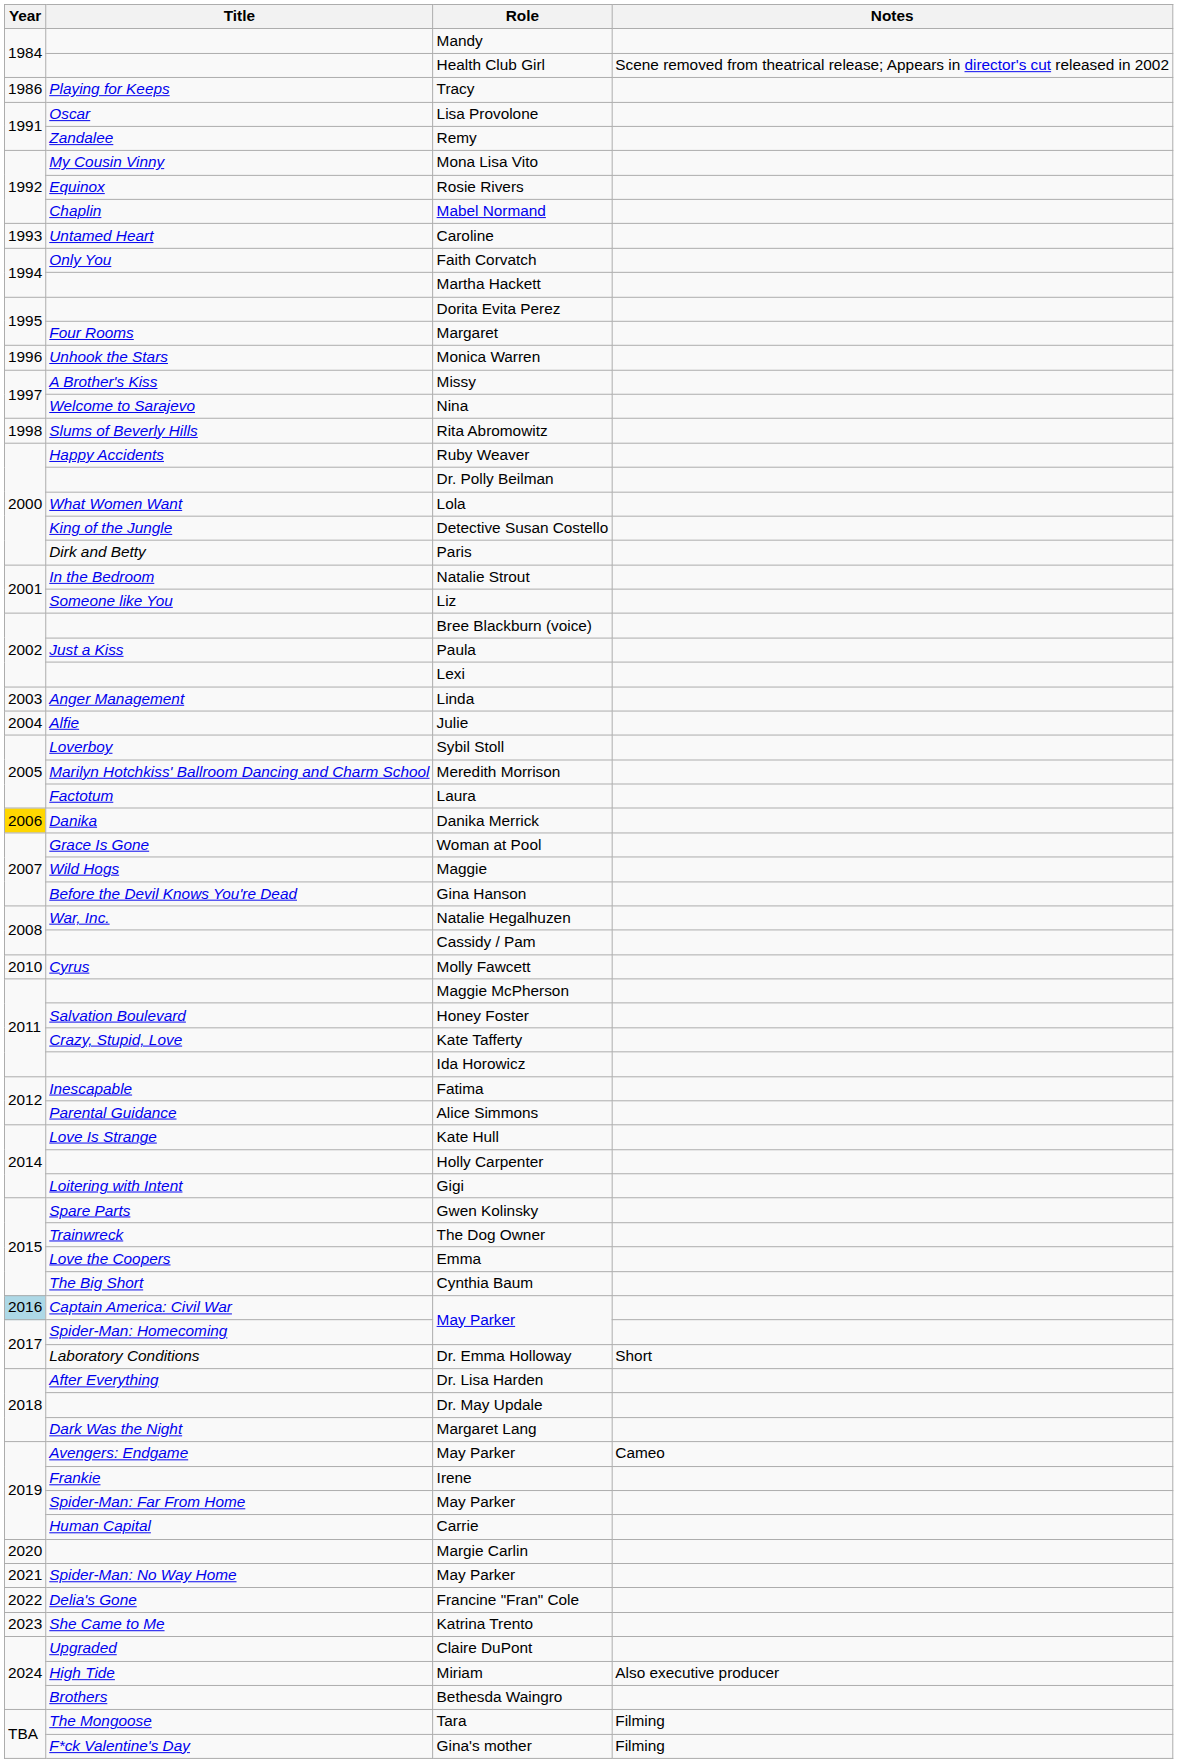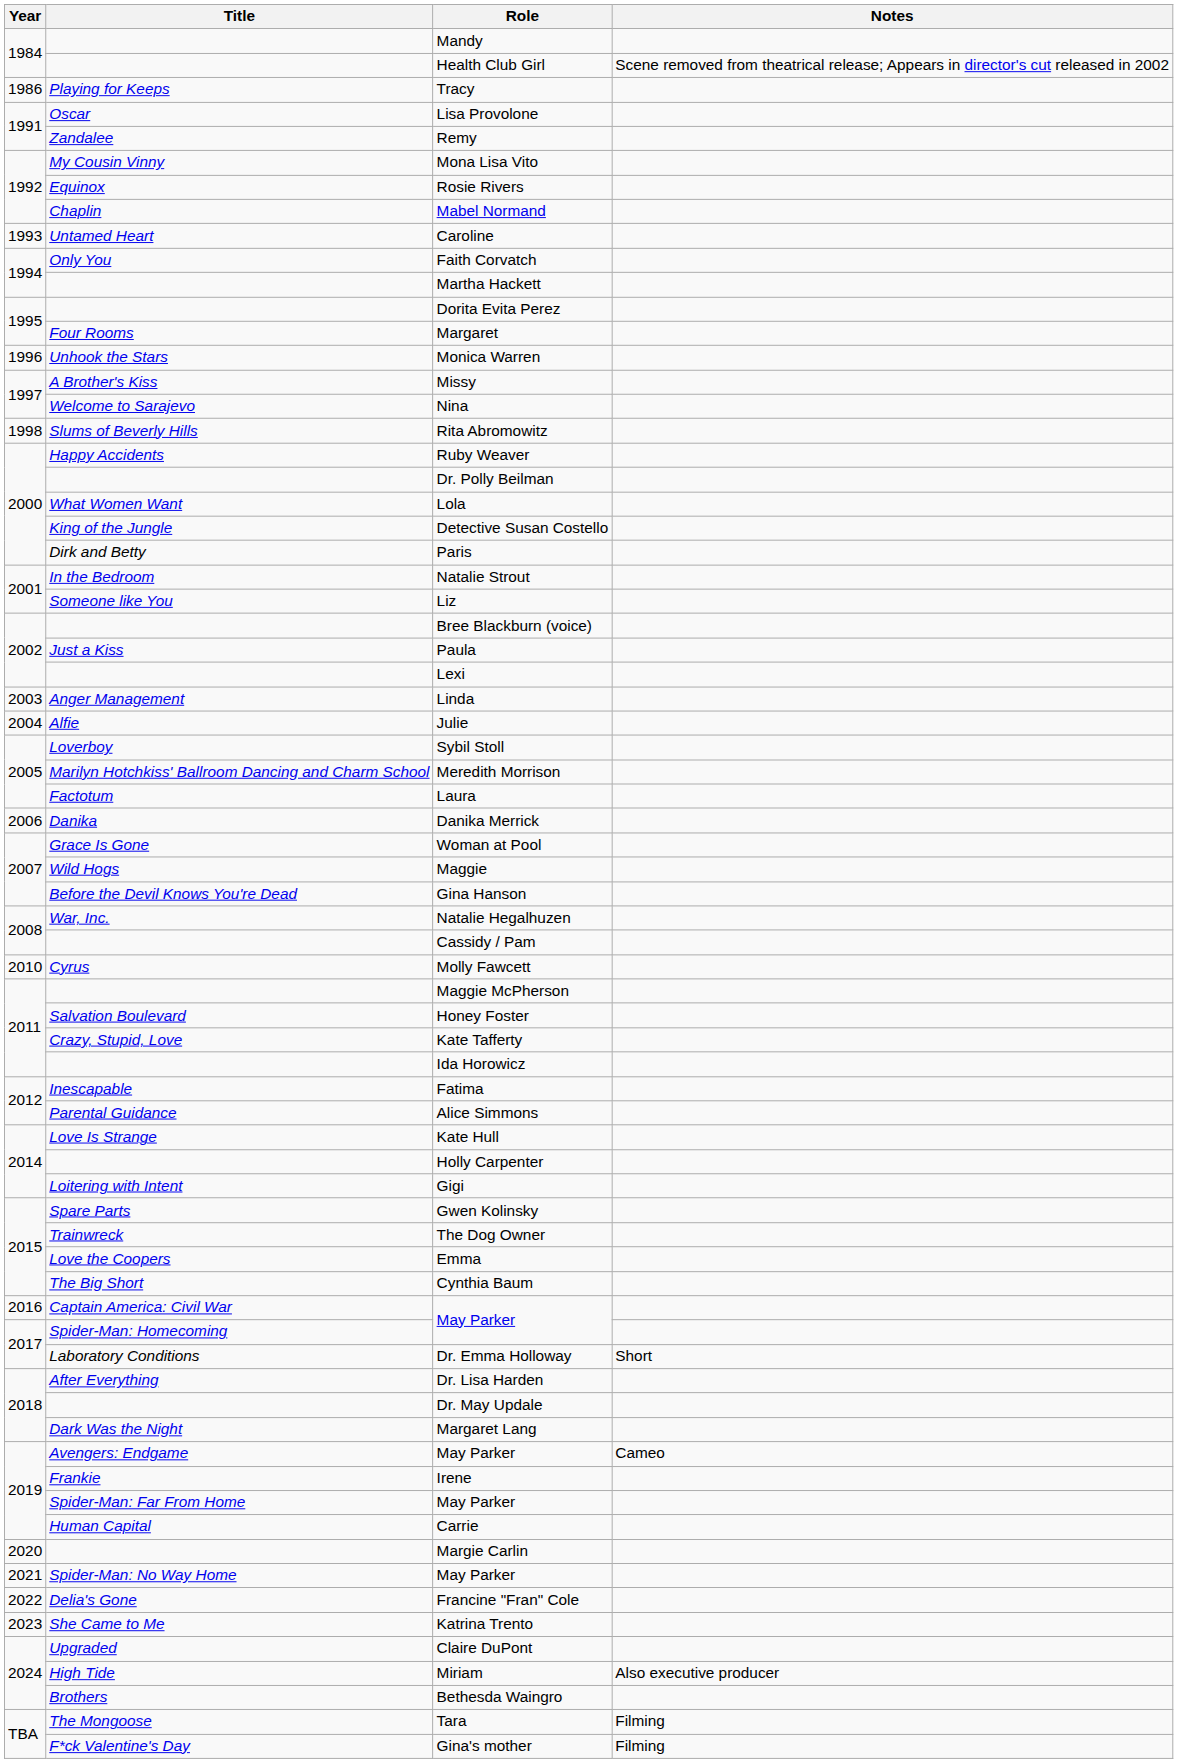(25, 820) gold background -> (25, 820) no background
(25, 1307) lightblue background -> (25, 1307) no background
